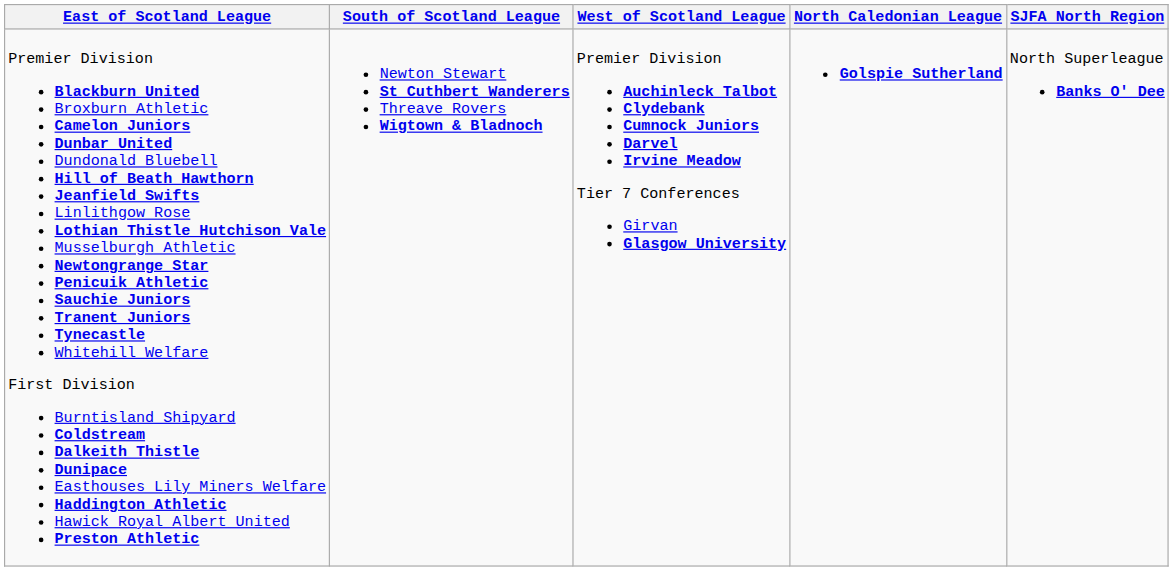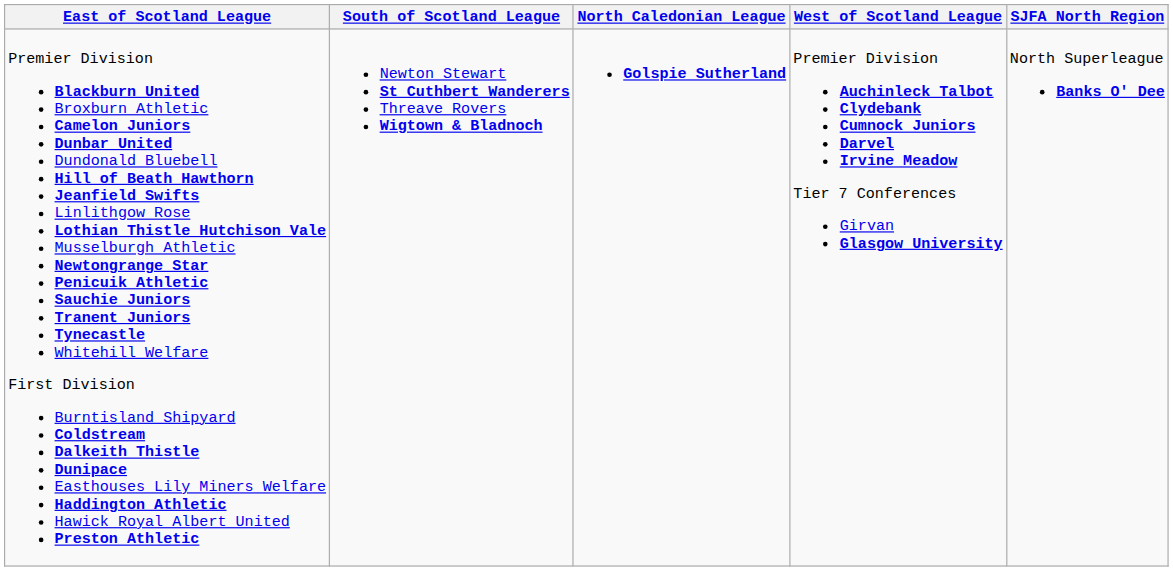columns swapped: (682, 17) <-> (898, 17)
